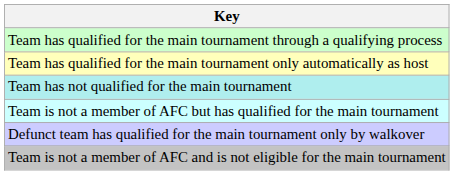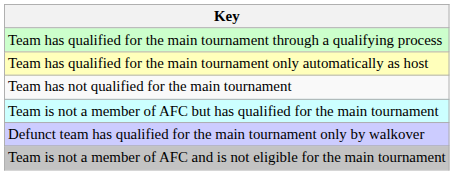(150, 87) paleturquoise background -> (150, 87) no background
